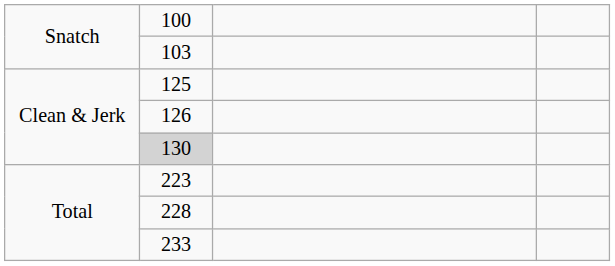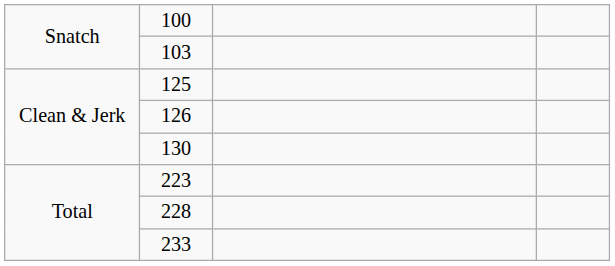(176, 148) lightgrey background -> (176, 148) no background
